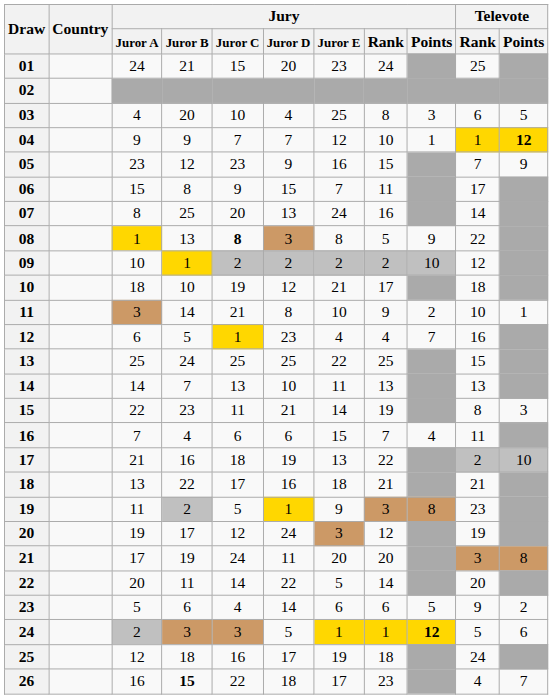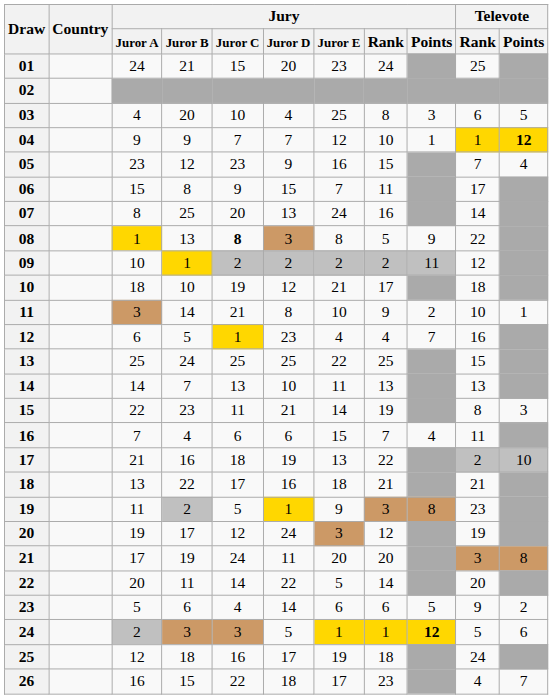(524, 164) 9 -> (524, 164) 4
(432, 262) 10 -> (432, 262) 11
(187, 681) bold -> (187, 681) normal
